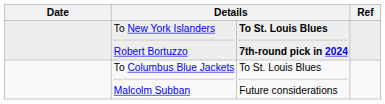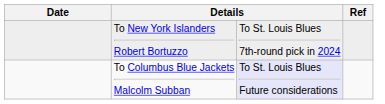(294, 40) bold -> (290, 40) normal
(294, 79) no background -> (290, 79) lavender background
